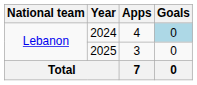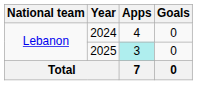(174, 32) lightblue background -> (174, 32) no background
(137, 51) no background -> (137, 51) paleturquoise background
